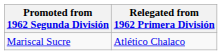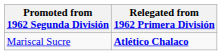(149, 41) normal -> (151, 41) bold
